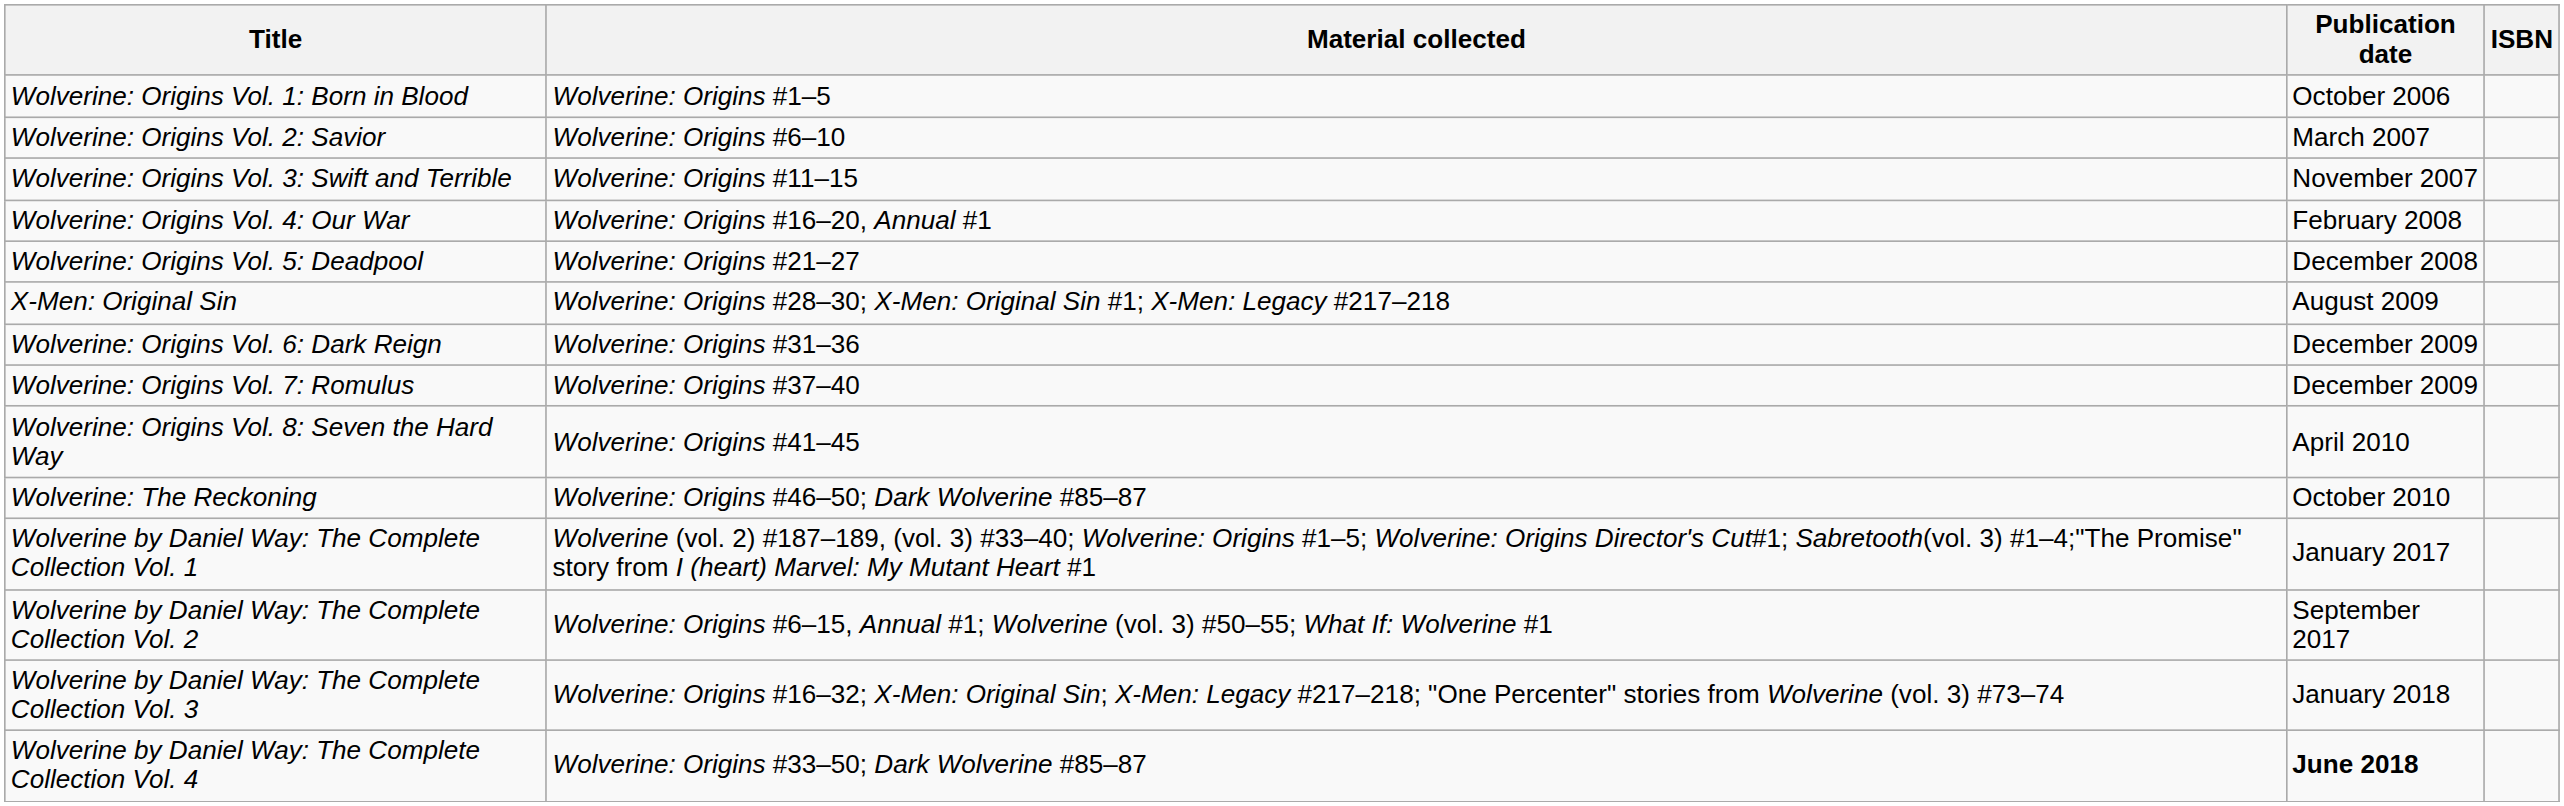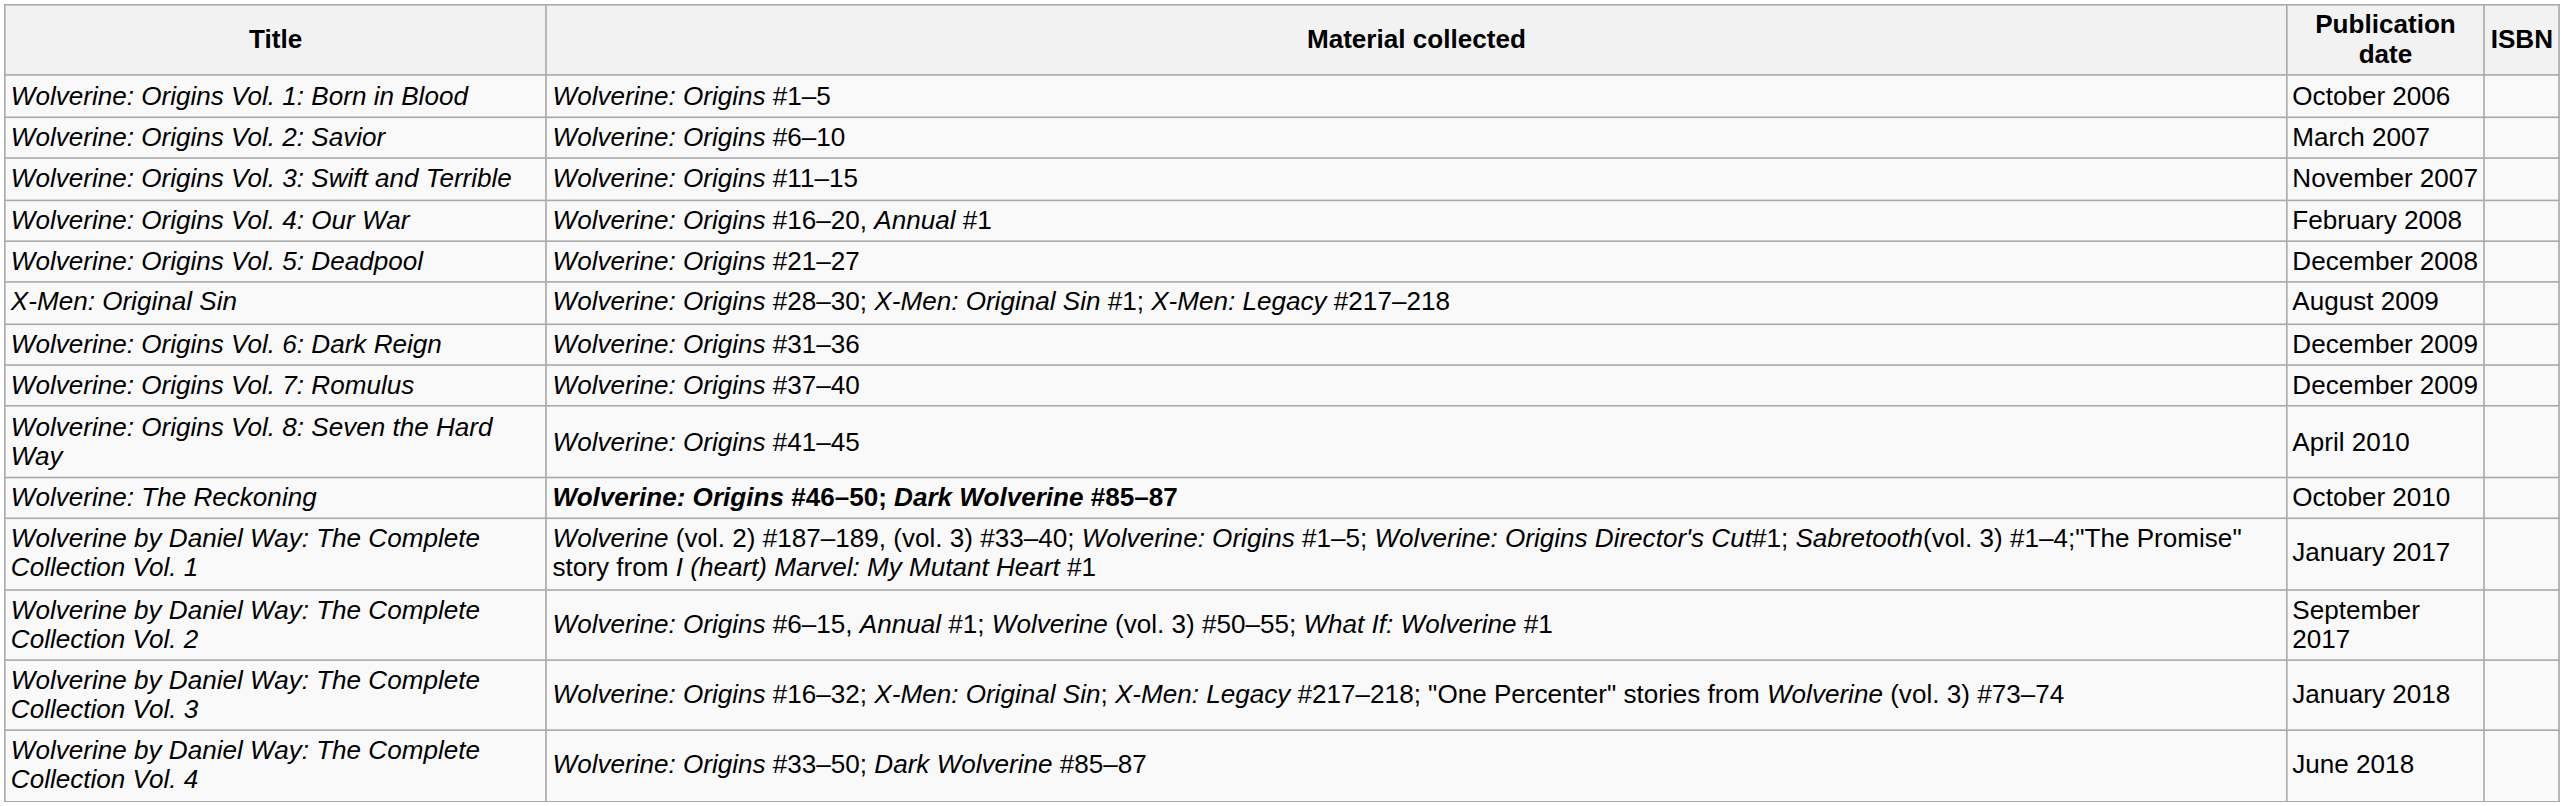(850, 497) normal -> (865, 497) bold
(2355, 765) bold -> (2353, 765) normal
